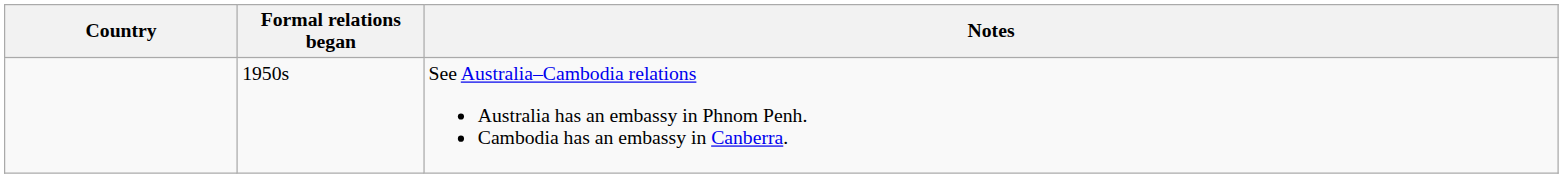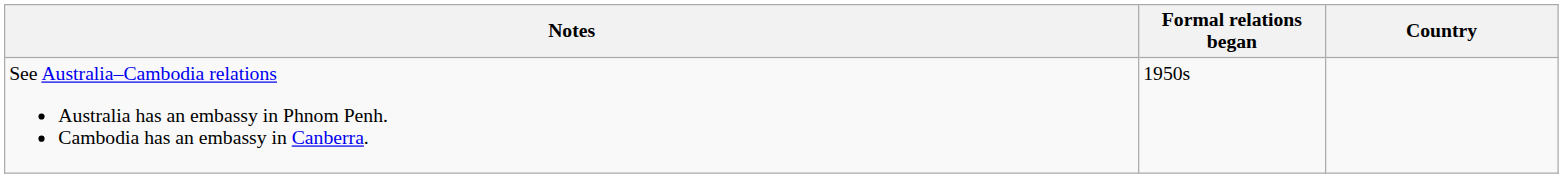columns swapped: (121, 31) <-> (991, 31)
